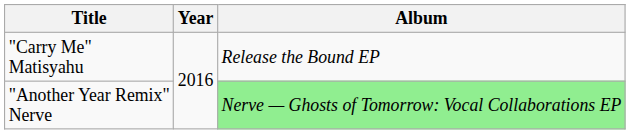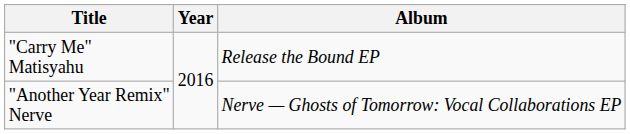(421, 104) lightgreen background -> (421, 104) no background
